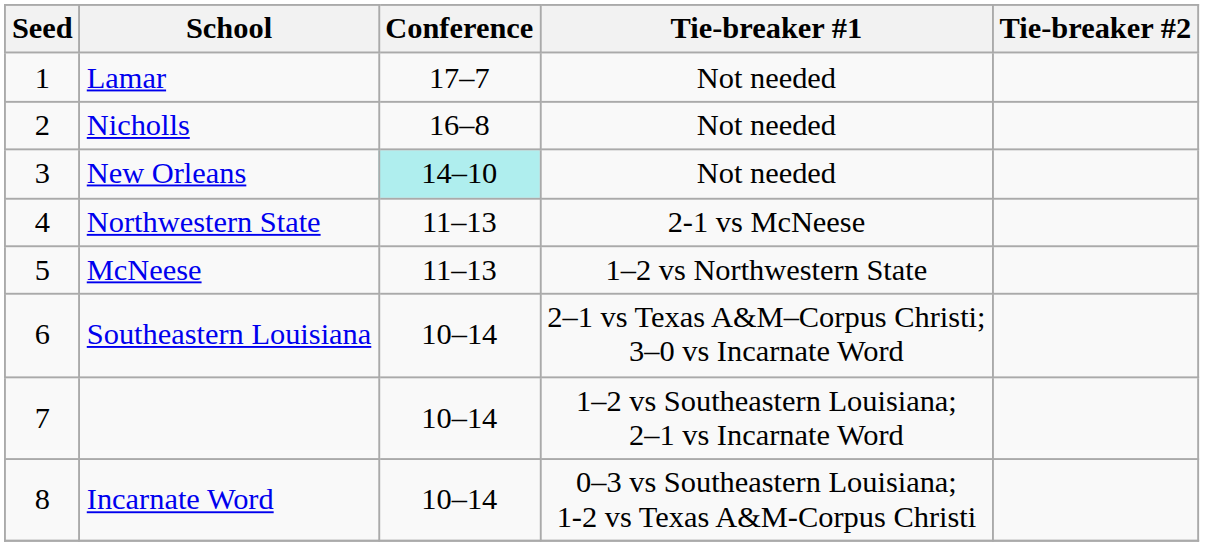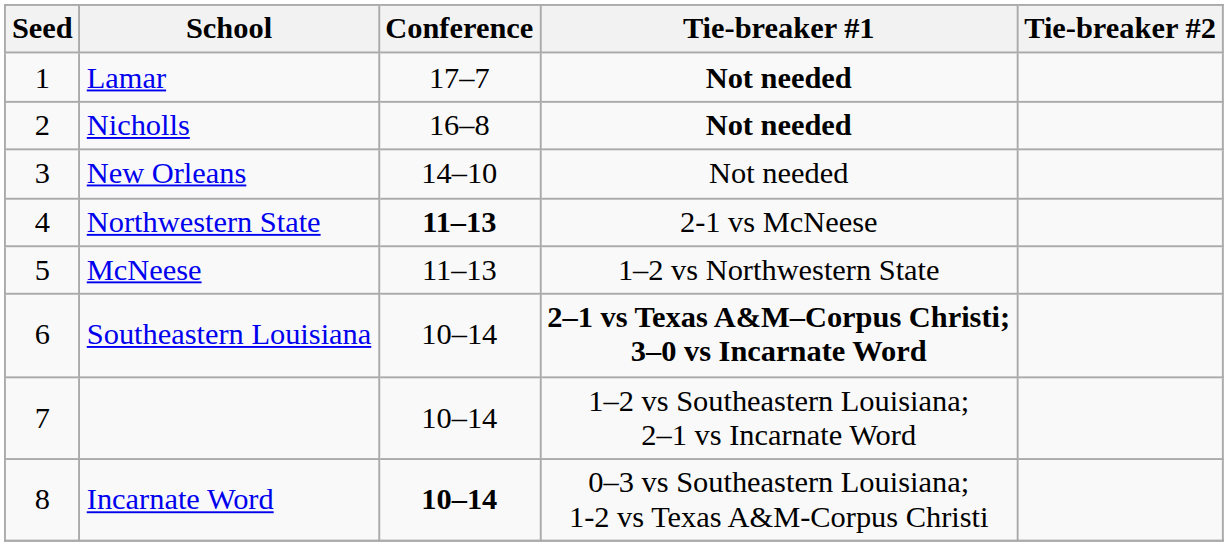(766, 76) normal -> (779, 76) bold
(766, 125) normal -> (779, 125) bold
(459, 173) paleturquoise background -> (459, 173) no background
(459, 221) normal -> (459, 221) bold
(766, 334) normal -> (779, 334) bold
(459, 499) normal -> (459, 499) bold
